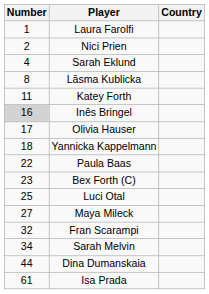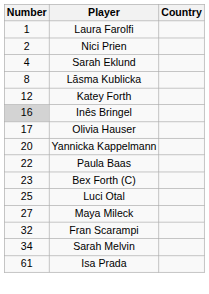(27, 96) 11 -> (27, 96) 12
(27, 146) 18 -> (27, 146) 20
- row: (104, 264)
